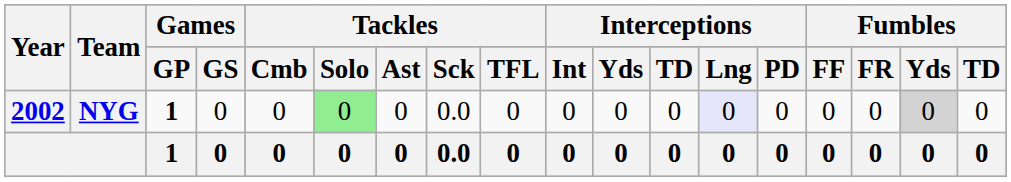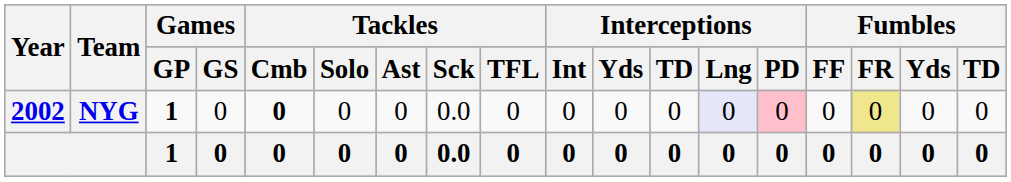(279, 111) normal -> (279, 111) bold
(345, 111) lightgreen background -> (345, 111) no background
(782, 111) no background -> (782, 111) pink background
(876, 111) no background -> (876, 111) khaki background
(928, 111) lightgrey background -> (928, 111) no background
